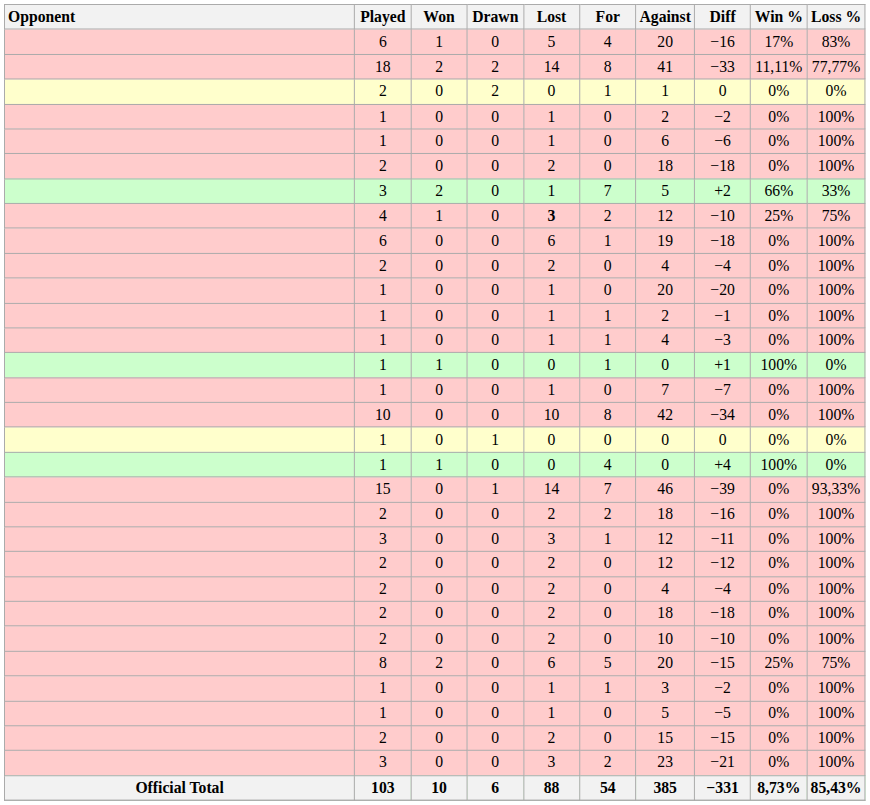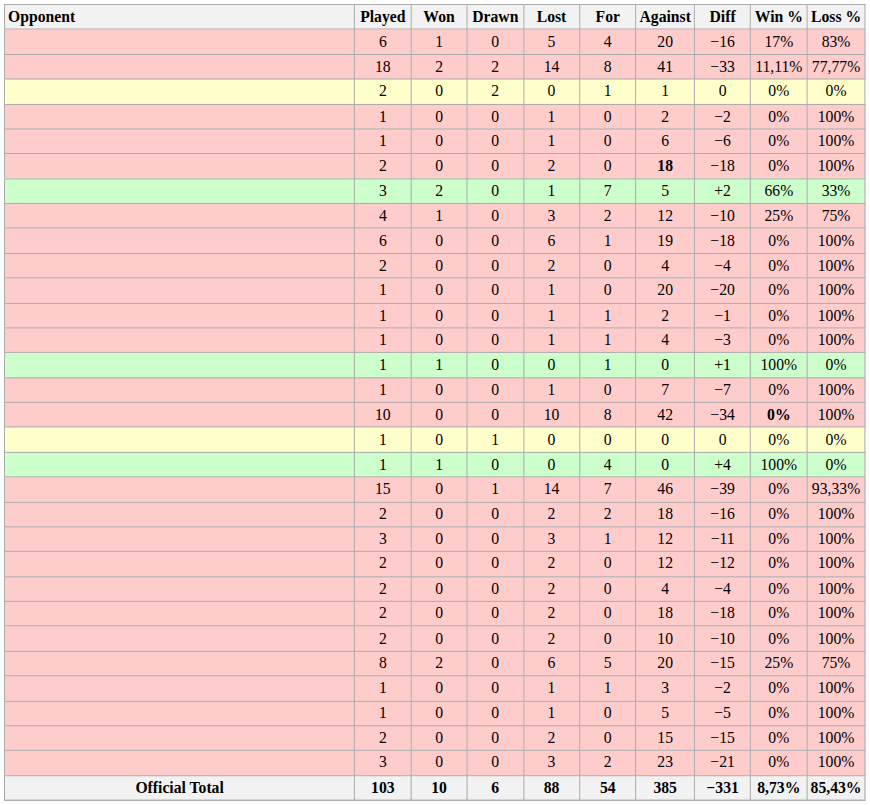(665, 166) normal -> (665, 166) bold
(552, 215) bold -> (552, 215) normal
(779, 414) normal -> (779, 414) bold
